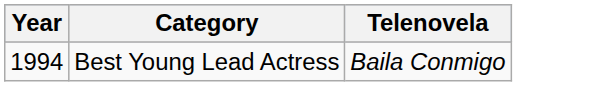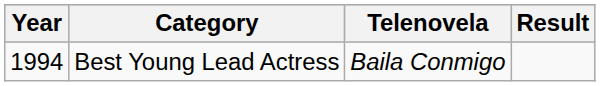+ column: (553, 23)
